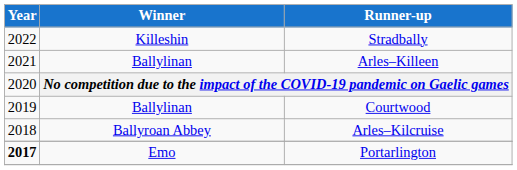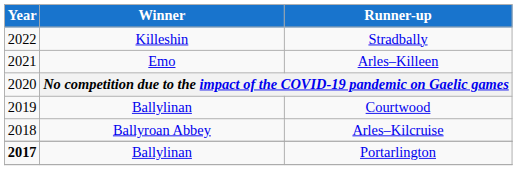(162, 61) Ballylinan -> (162, 61) Emo
(162, 152) Emo -> (162, 152) Ballylinan
